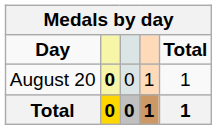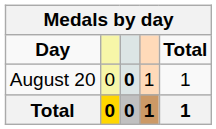(110, 80) bold -> (110, 80) normal
(129, 80) normal -> (129, 80) bold
